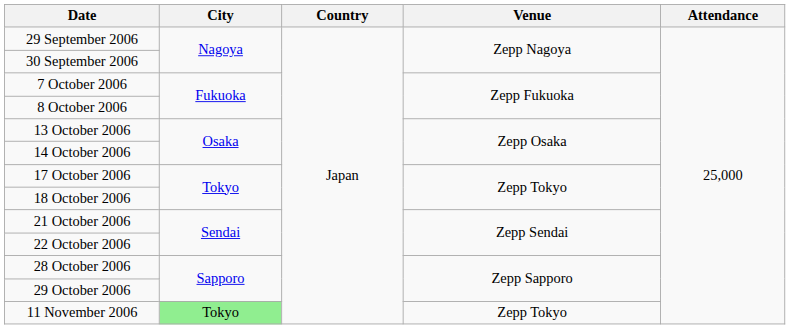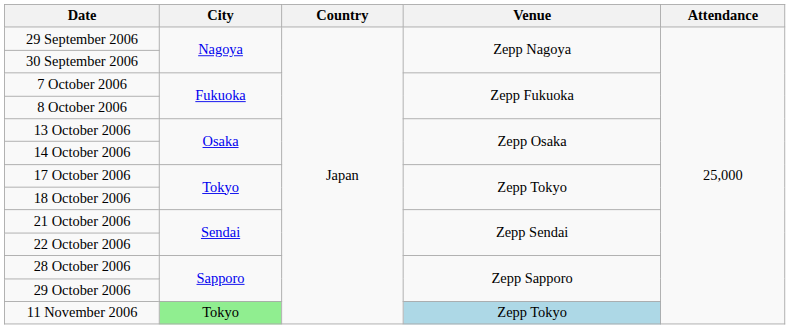(532, 312) no background -> (532, 312) lightblue background
